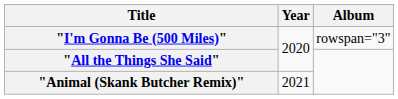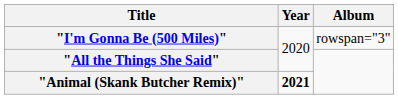(296, 82) normal -> (296, 82) bold
